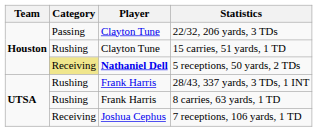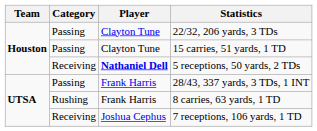(70, 48) Rushing -> (68, 48) Passing
(74, 65) khaki background -> (74, 65) no background
(70, 83) Rushing -> (68, 83) Passing
